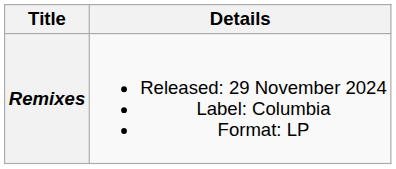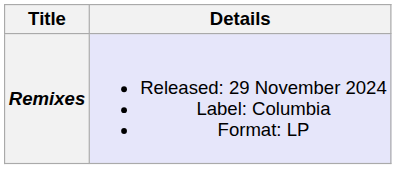(240, 109) no background -> (240, 109) lavender background
